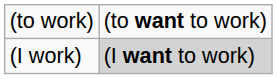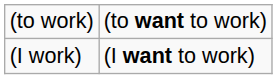(179, 55) lightgrey background -> (179, 55) no background
